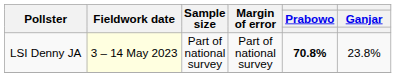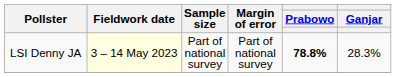(310, 53) 70.8% -> (310, 53) 78.8%
(364, 53) 23.8% -> (364, 53) 28.3%
